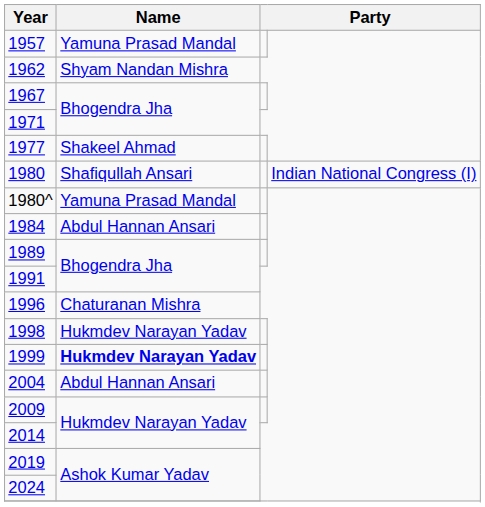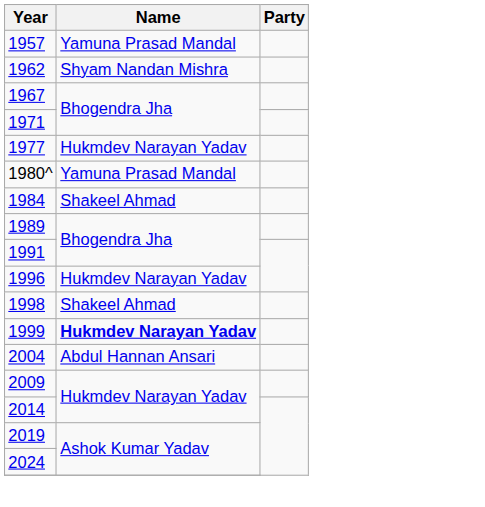(118, 148) Shakeel Ahmad -> (153, 148) Hukmdev Narayan Yadav
- row: (27, 174)
(138, 226) Abdul Hannan Ansari -> (118, 200) Shakeel Ahmad
(130, 305) Chaturanan Mishra -> (153, 278) Hukmdev Narayan Yadav
(153, 331) Hukmdev Narayan Yadav -> (118, 305) Shakeel Ahmad
